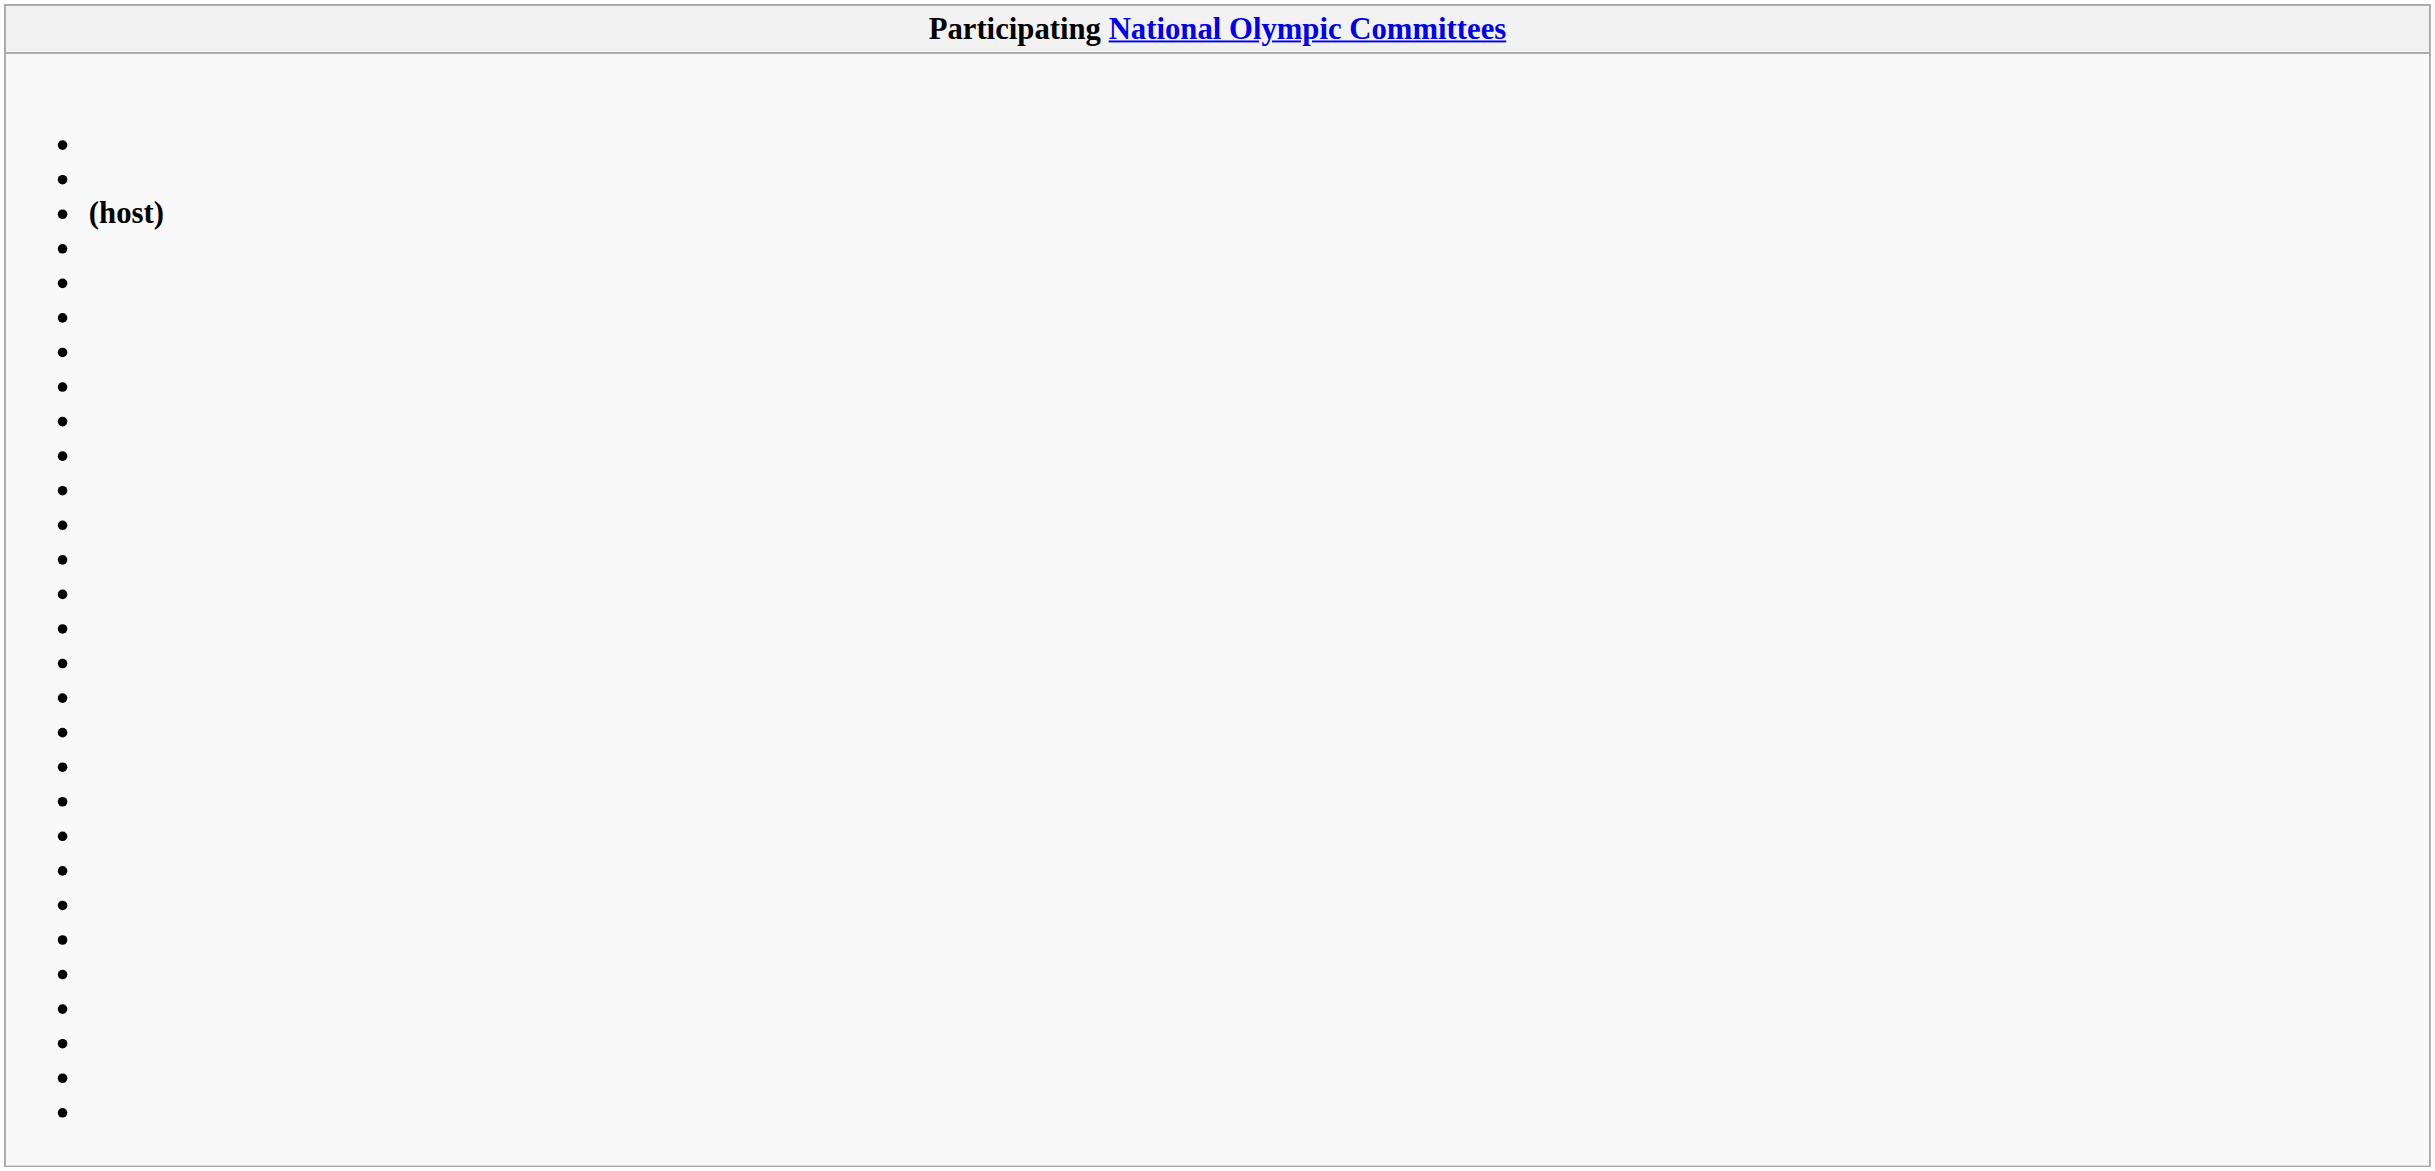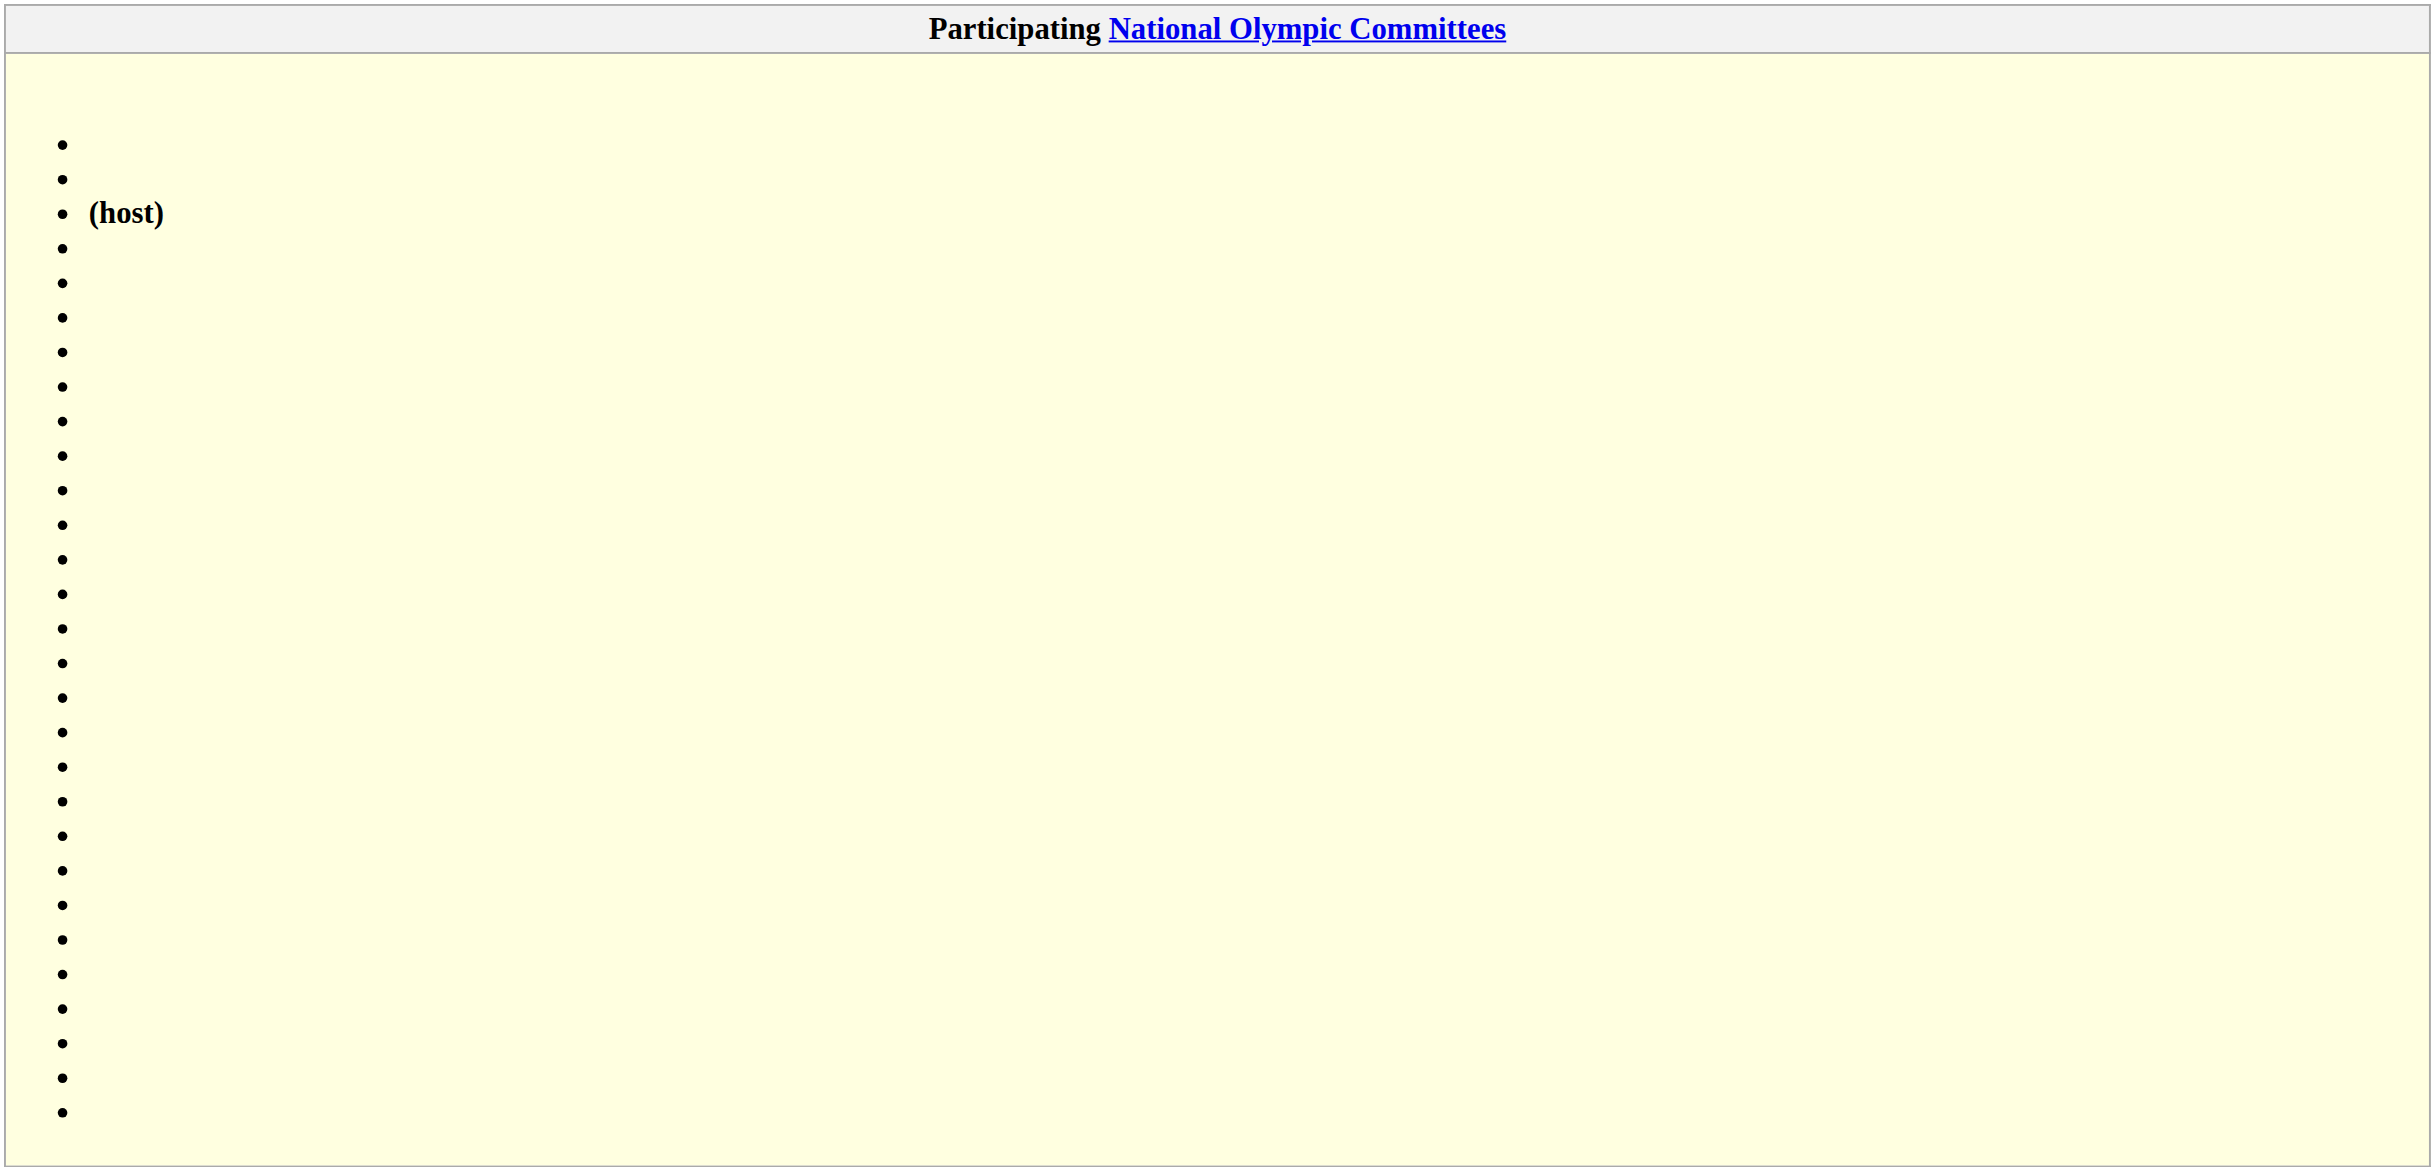(1217, 627) no background -> (1217, 627) lightyellow background
